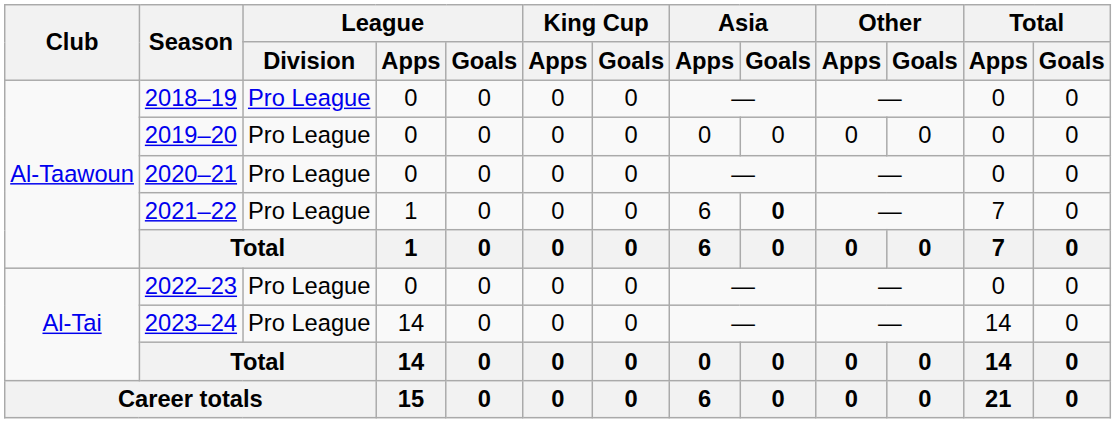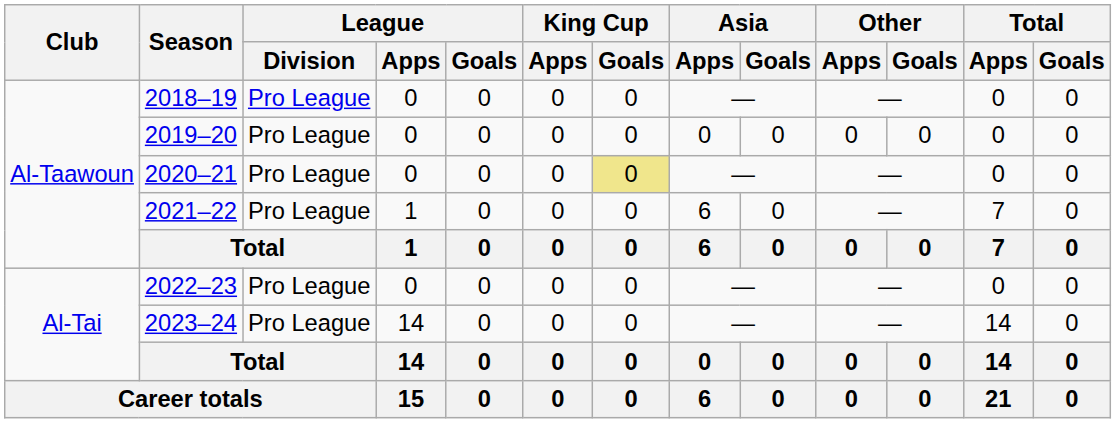(631, 173) no background -> (631, 173) khaki background
(778, 211) bold -> (778, 211) normal
